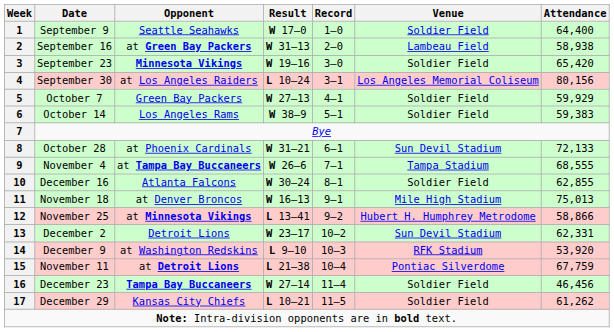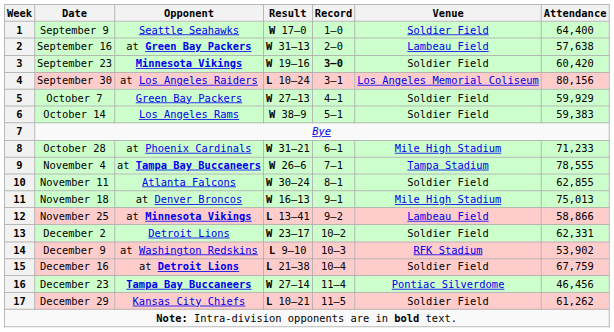(575, 47) 58,938 -> (575, 47) 57,638
(334, 64) normal -> (334, 64) bold
(575, 64) 65,420 -> (575, 64) 60,420
(448, 148) Sun Devil Stadium -> (448, 148) Mile High Stadium
(575, 148) 72,133 -> (575, 148) 71,233
(575, 165) 68,555 -> (575, 165) 78,555
(74, 182) December 16 -> (74, 182) November 11
(448, 216) Hubert H. Humphrey Metrodome -> (448, 216) Lambeau Field
(448, 233) Sun Devil Stadium -> (448, 233) Soldier Field
(575, 250) 53,920 -> (575, 250) 53,902
(74, 267) November 11 -> (74, 267) December 16
(448, 267) Pontiac Silverdome -> (448, 267) Soldier Field
(448, 284) Soldier Field -> (448, 284) Pontiac Silverdome
